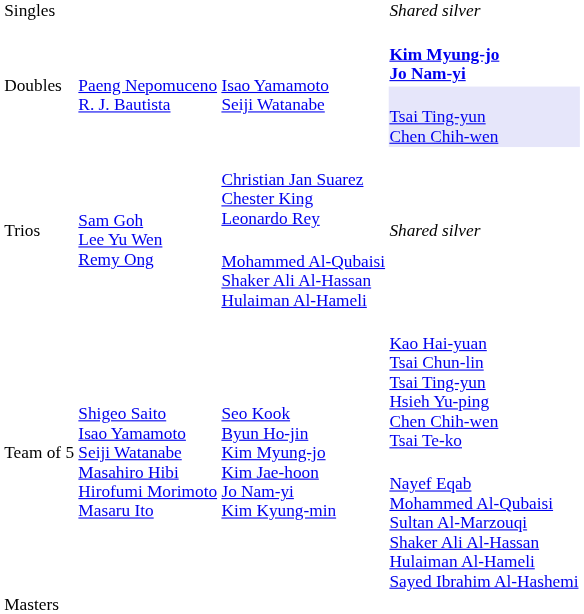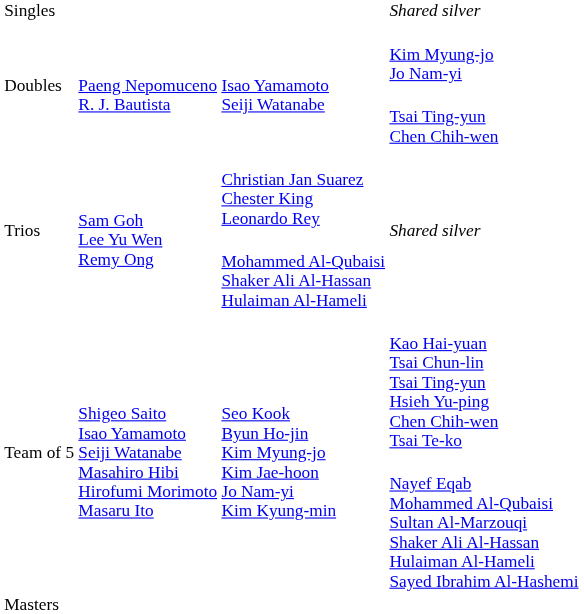(444, 63) bold -> (441, 63) normal
(444, 126) lavender background -> (444, 126) no background
